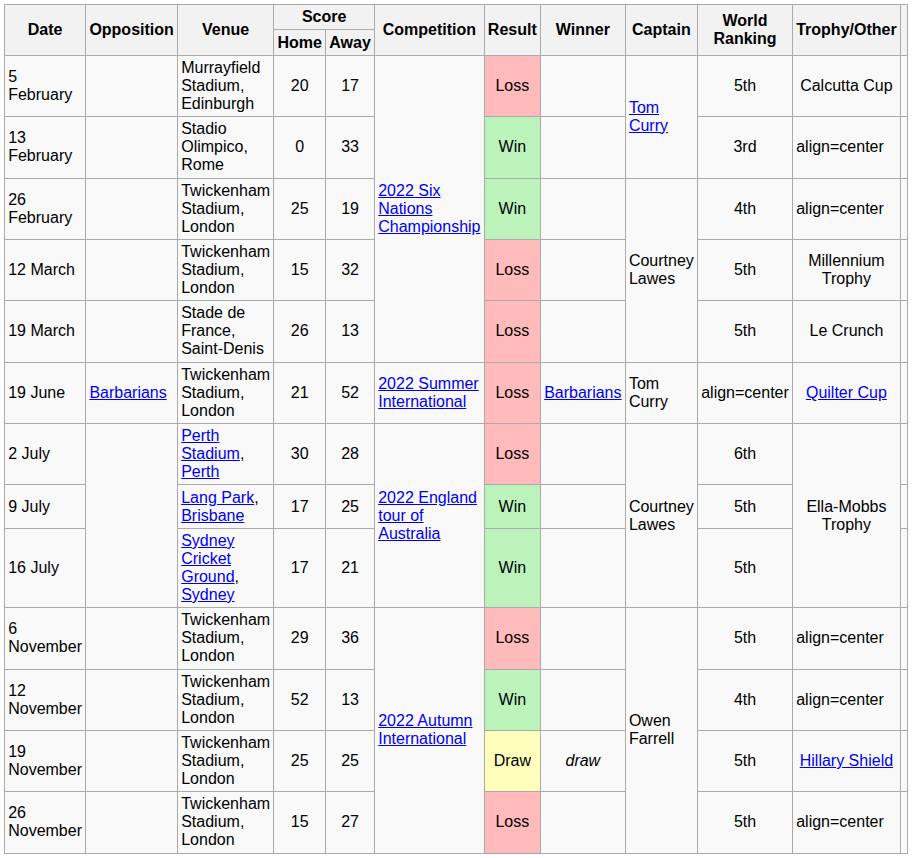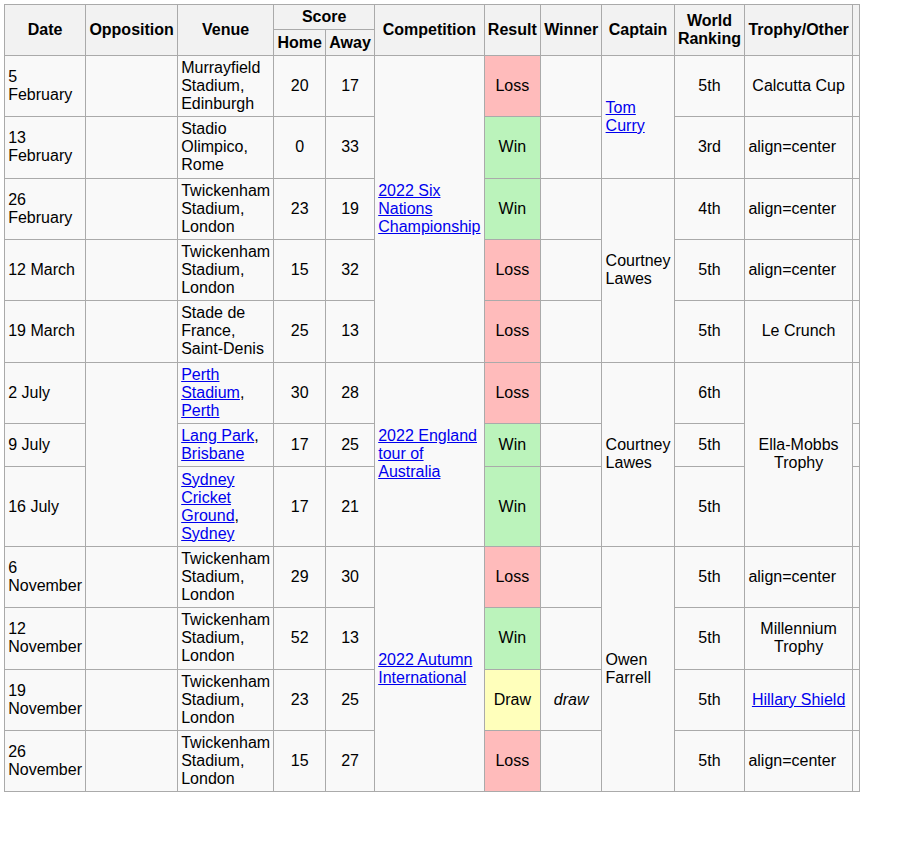(300, 208) 25 -> (300, 208) 23
(846, 270) Millennium Trophy -> (792, 270) align=center
(300, 331) 26 -> (300, 331) 25
- row: (37, 392)
(350, 638) 36 -> (350, 576) 30
(745, 699) 4th -> (709, 638) 5th
(840, 699) align=center -> (799, 638) Millennium Trophy
(300, 761) 25 -> (300, 699) 23
